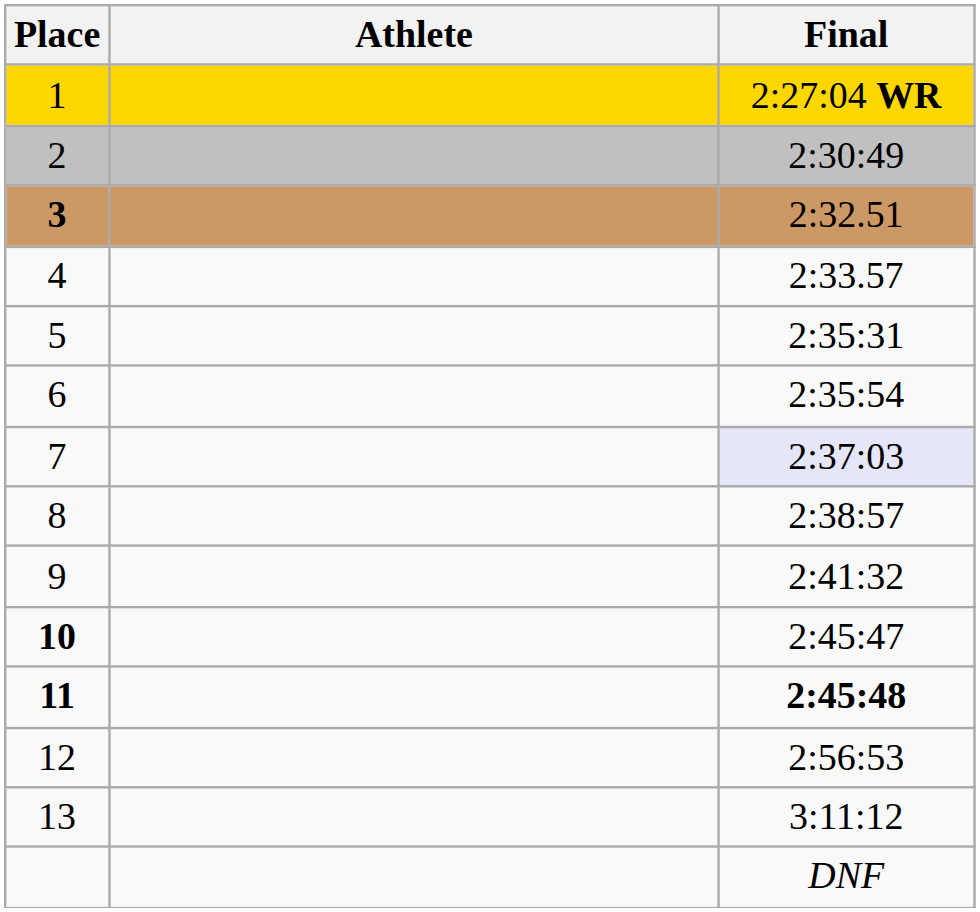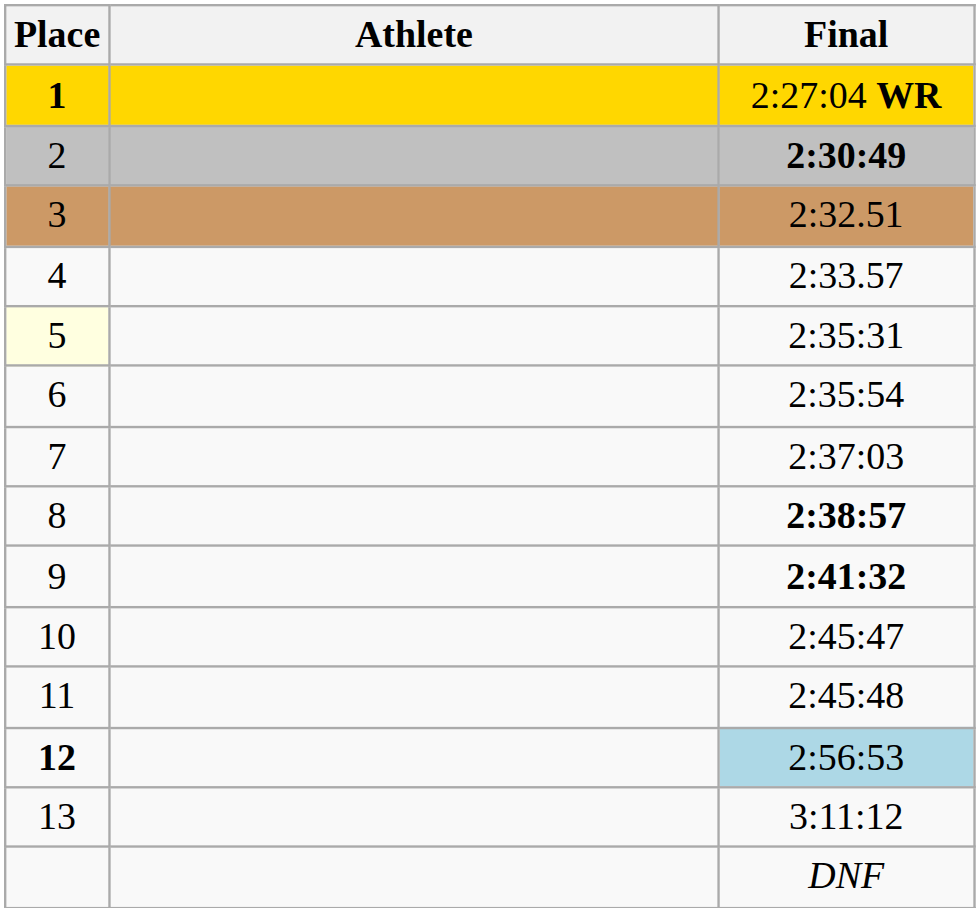(57, 94) normal -> (57, 94) bold
(846, 154) normal -> (846, 154) bold
(57, 214) bold -> (57, 214) normal
(57, 335) no background -> (57, 335) lightyellow background
(846, 455) lavender background -> (846, 455) no background
(846, 515) normal -> (846, 515) bold
(846, 575) normal -> (846, 575) bold
(57, 635) bold -> (57, 635) normal
(57, 696) bold -> (57, 696) normal
(846, 696) bold -> (846, 696) normal
(57, 756) normal -> (57, 756) bold
(846, 756) no background -> (846, 756) lightblue background
